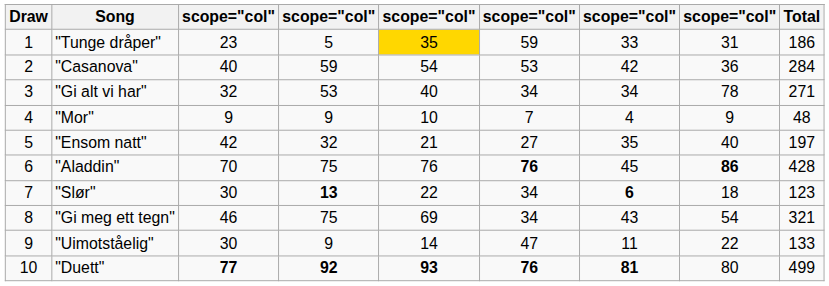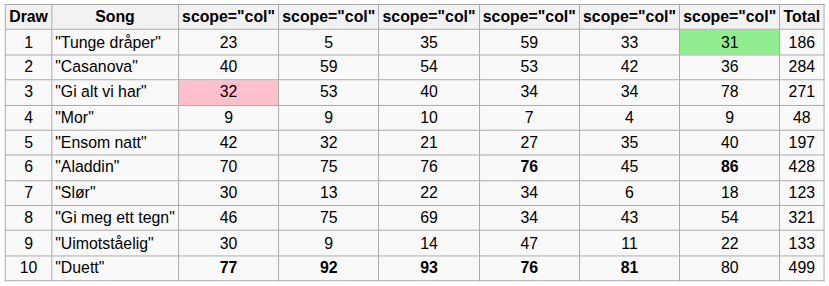(429, 42) gold background -> (429, 42) no background
(730, 42) no background -> (730, 42) lightgreen background
(229, 92) no background -> (229, 92) pink background
(329, 192) bold -> (329, 192) normal
(629, 192) bold -> (629, 192) normal
